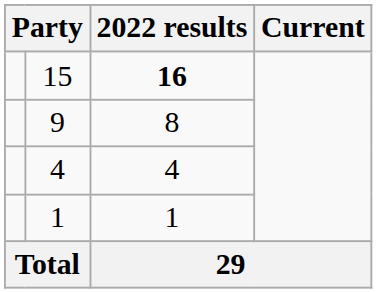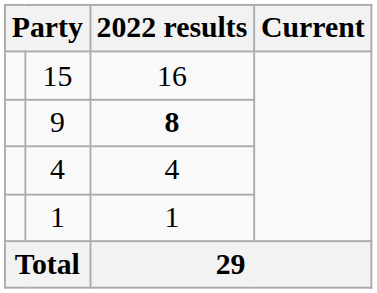(172, 75) bold -> (172, 75) normal
(172, 122) normal -> (172, 122) bold
